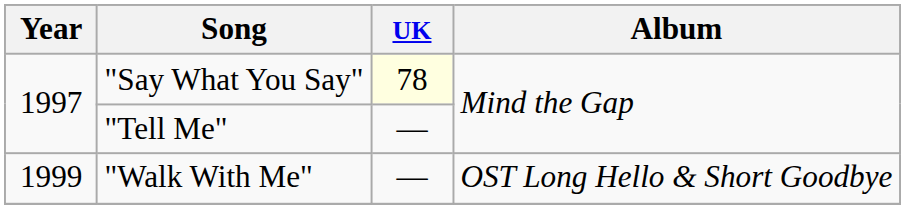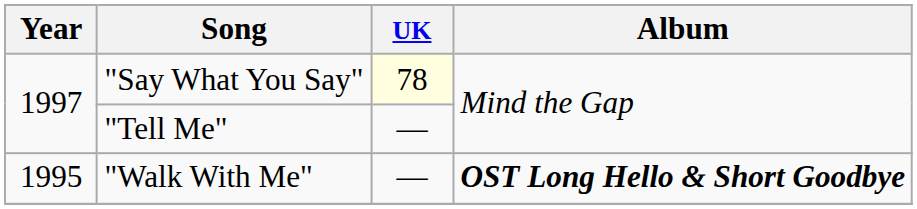(51, 177) 1999 -> (51, 177) 1995
(676, 177) normal -> (683, 177) bold
